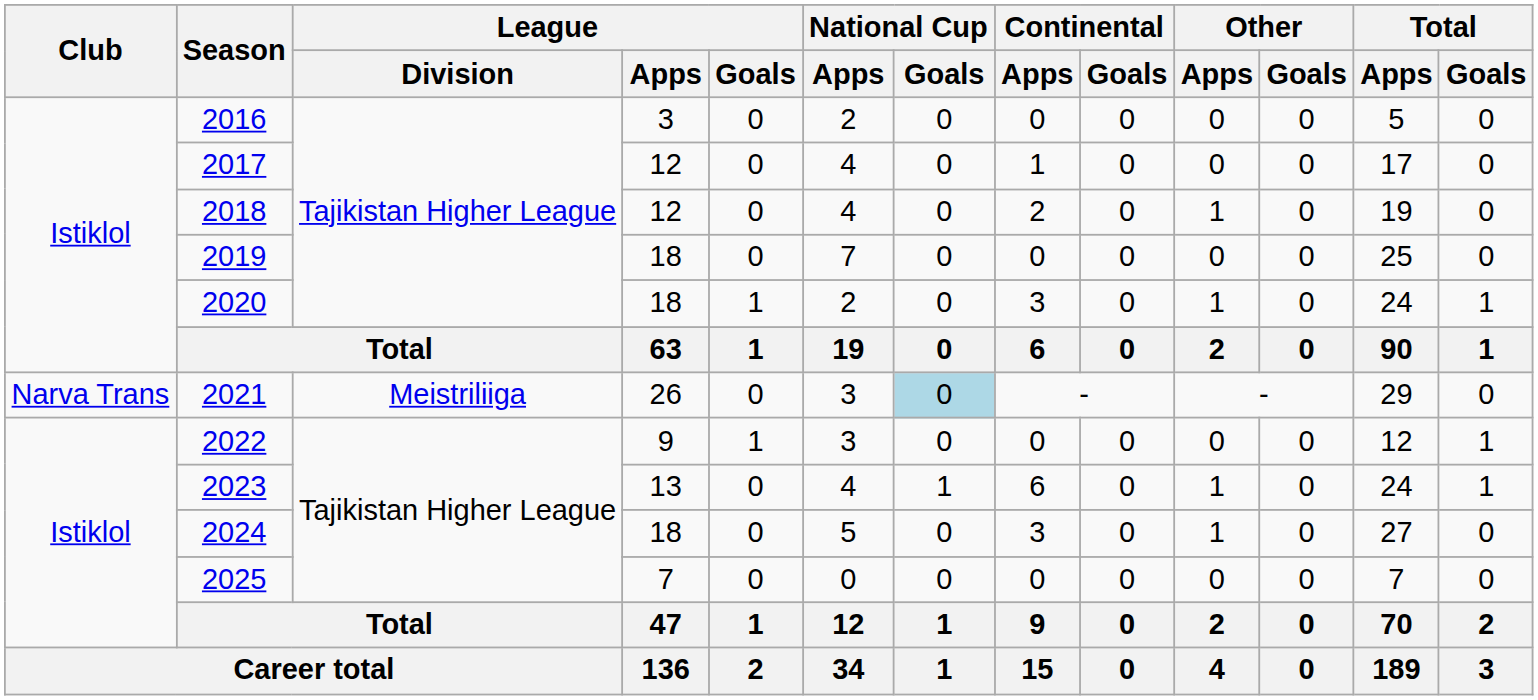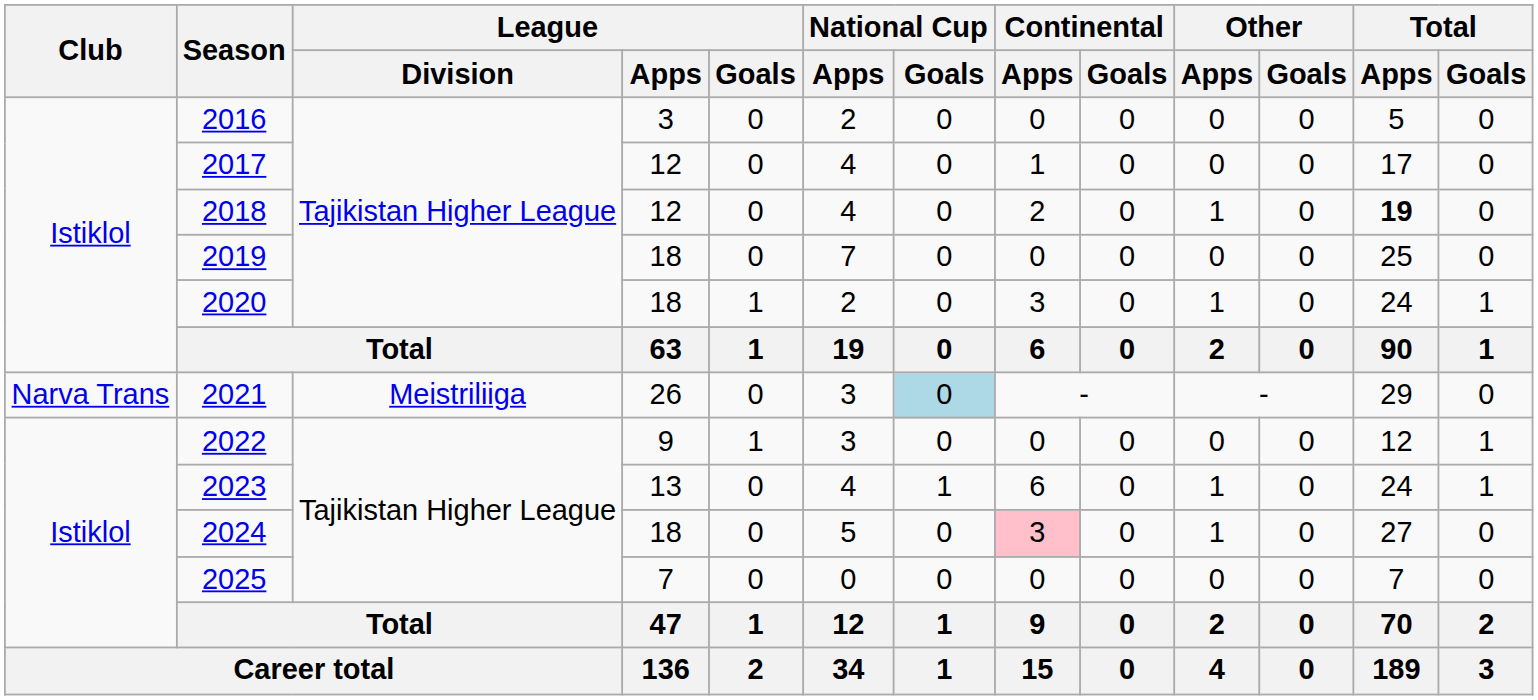(1396, 211) normal -> (1396, 211) bold
(1037, 532) no background -> (1037, 532) pink background
